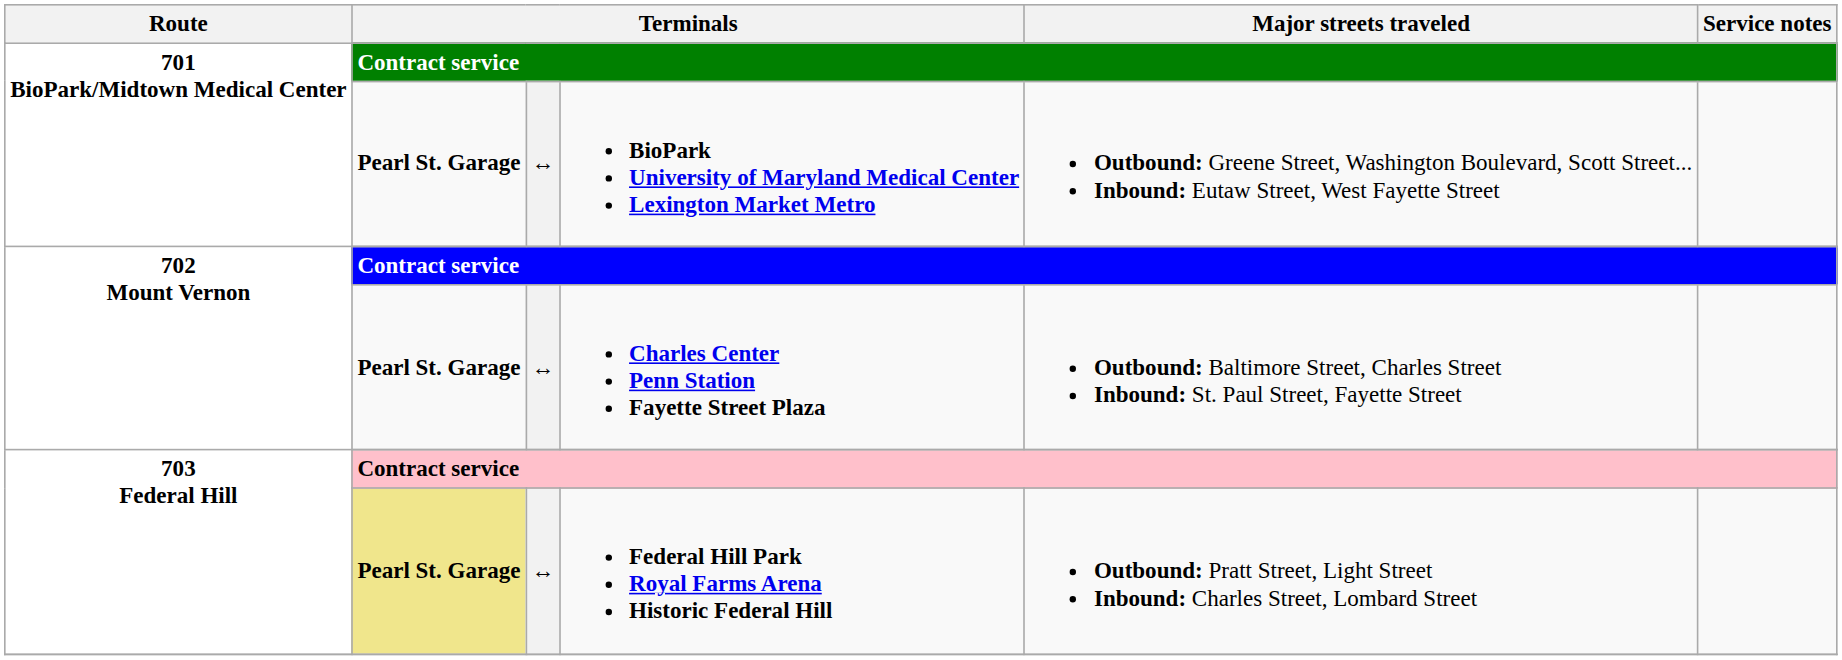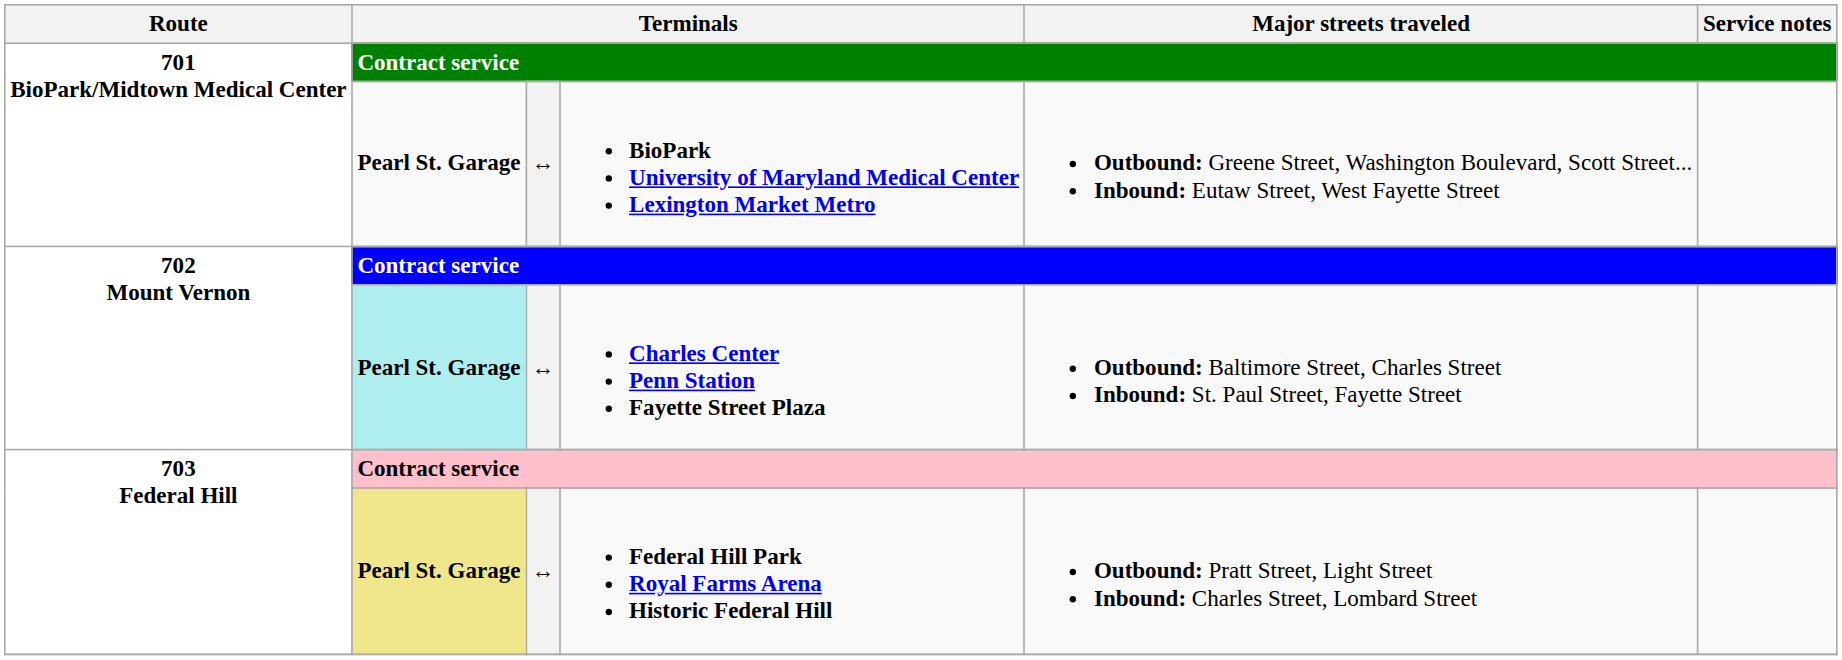(439, 367) no background -> (439, 367) paleturquoise background
